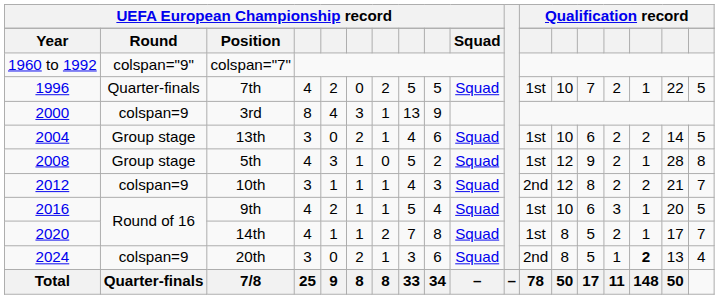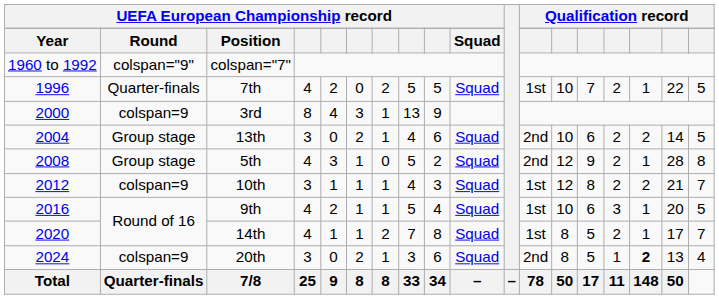(536, 137) 1st -> (536, 137) 2nd
(536, 161) 1st -> (536, 161) 2nd
(536, 185) 2nd -> (536, 185) 1st
